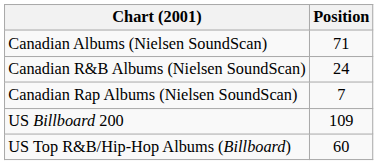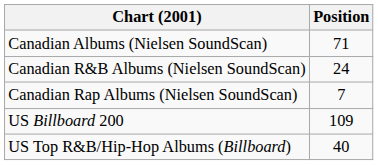(341, 146) 60 -> (341, 146) 40
